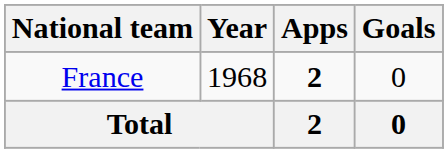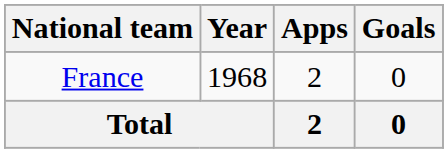(314, 76) bold -> (314, 76) normal
